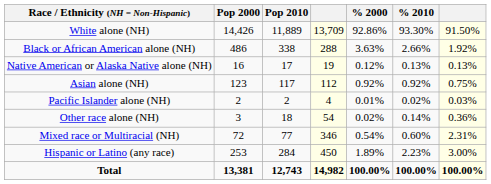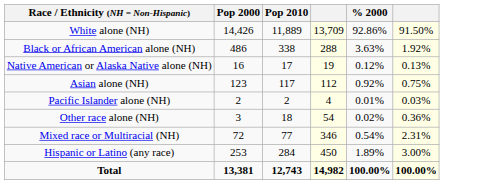- column: (416, 13)
